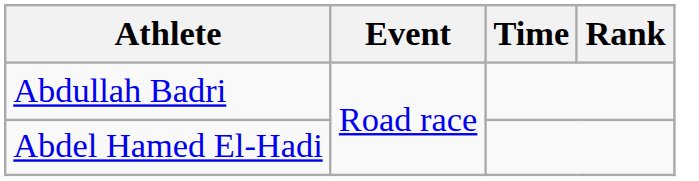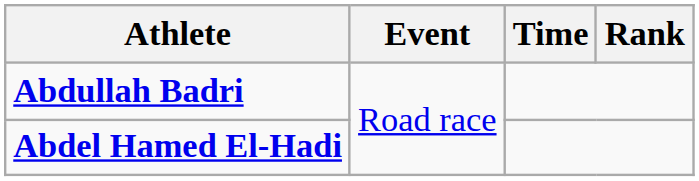(120, 90) normal -> (128, 90) bold
(168, 146) normal -> (178, 146) bold
